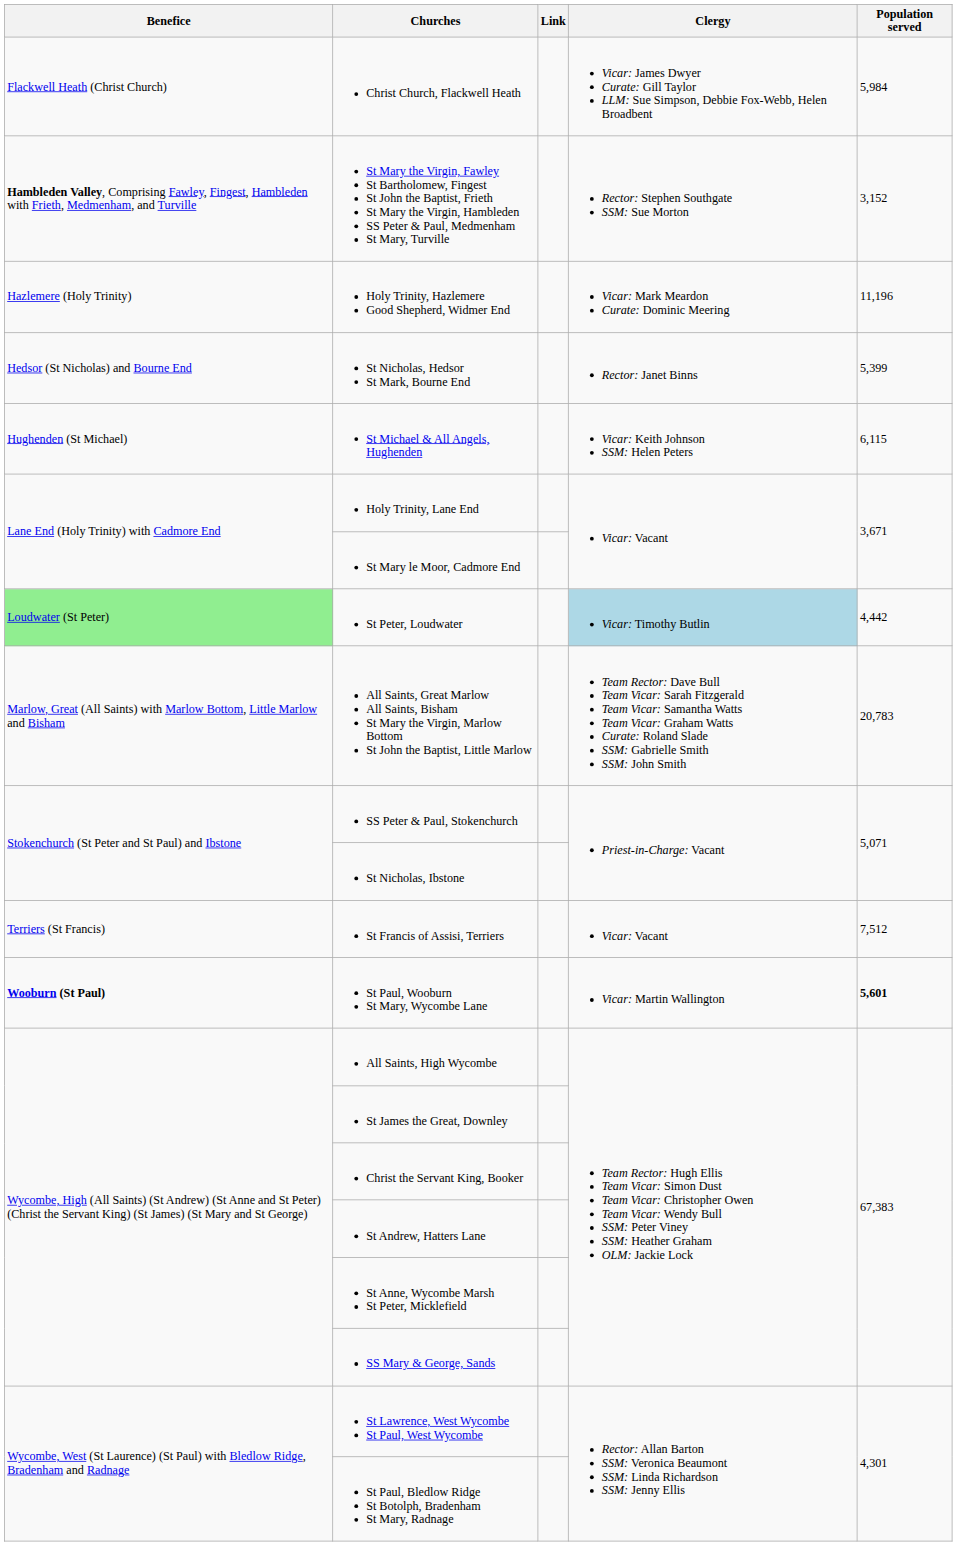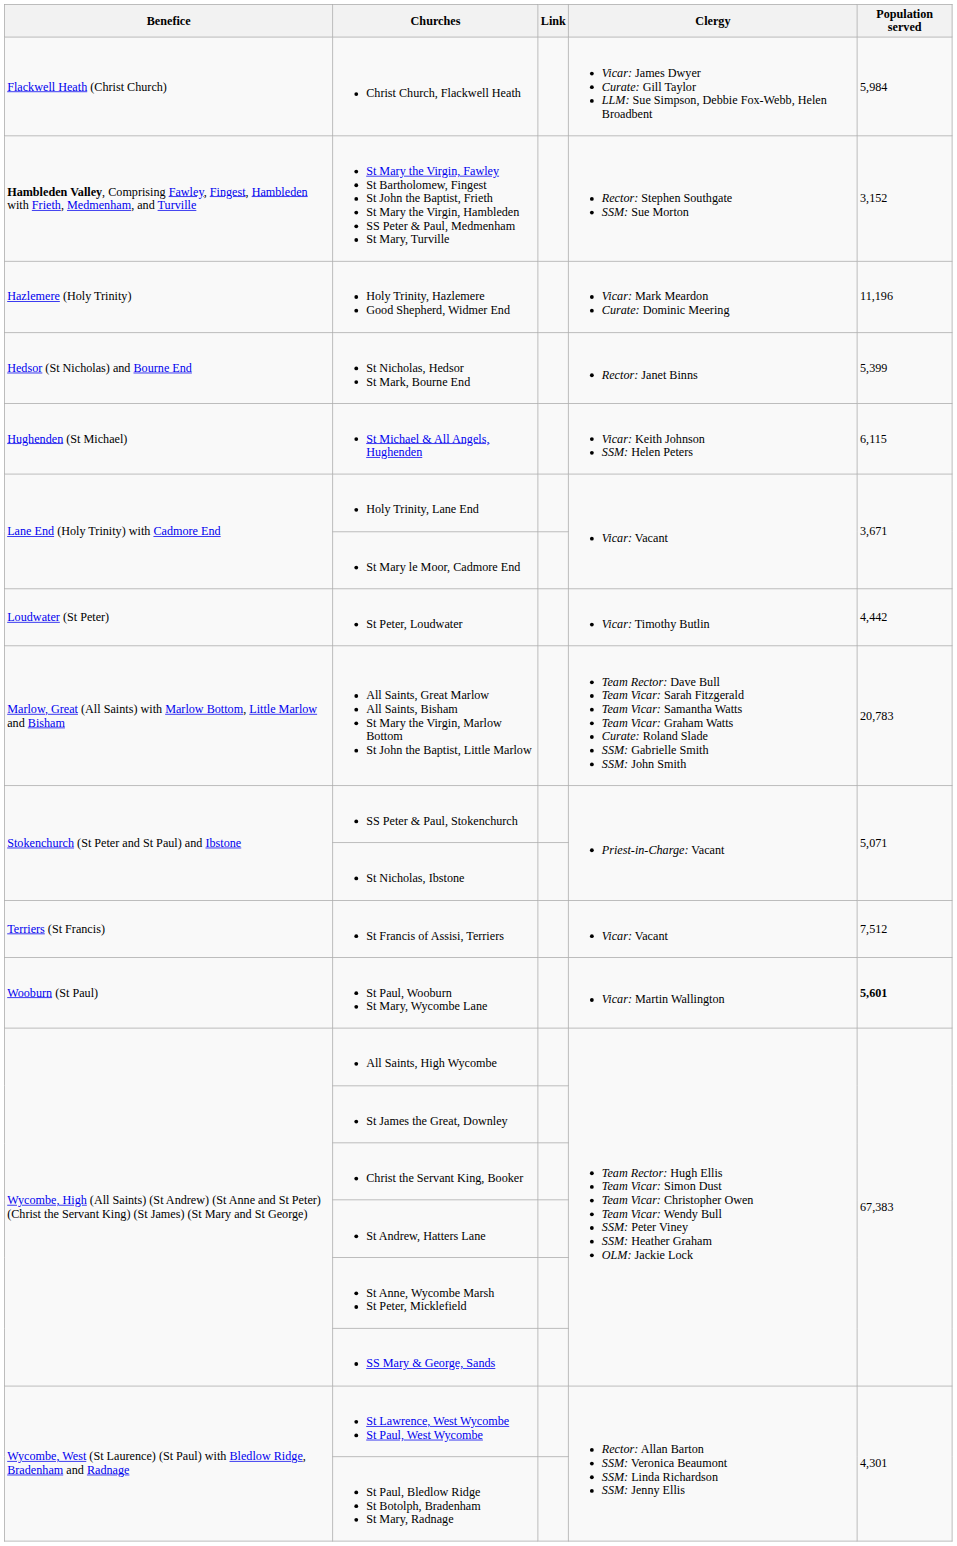(58, 617) lightgreen background -> (58, 617) no background
(713, 624) lightblue background -> (713, 624) no background
(56, 992) bold -> (53, 992) normal
